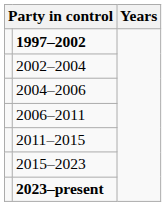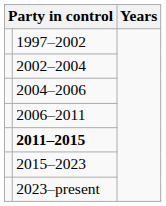(51, 41) bold -> (51, 41) normal
(51, 139) normal -> (51, 139) bold
(60, 189) bold -> (58, 189) normal
